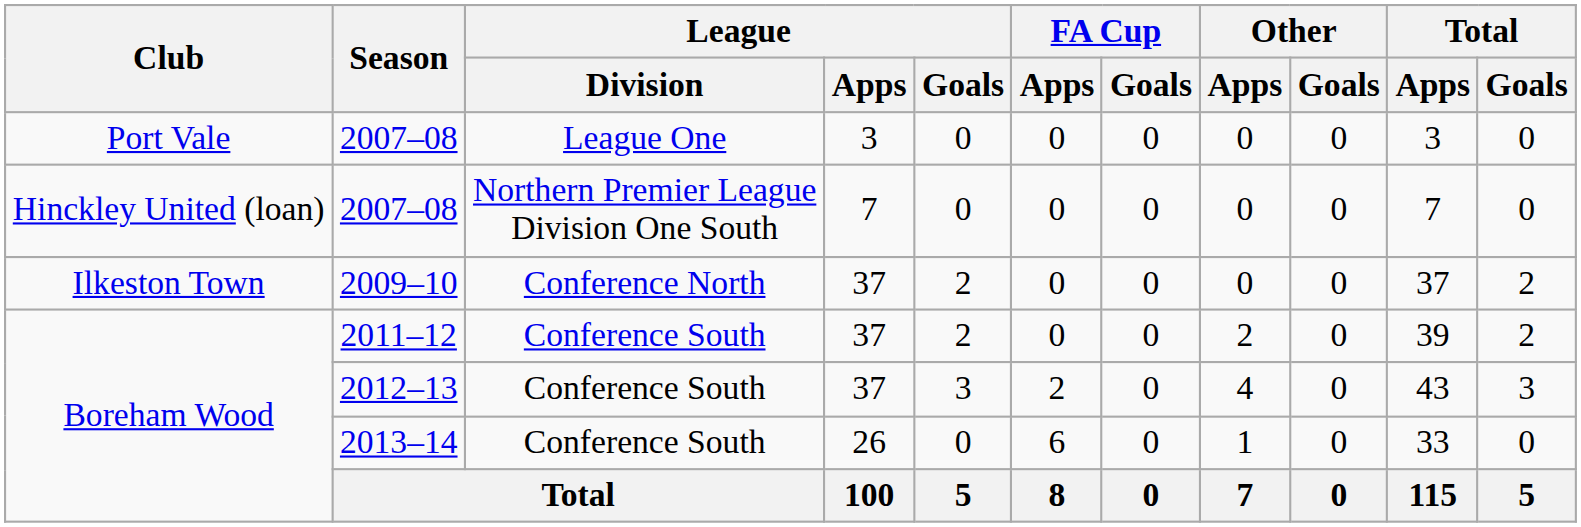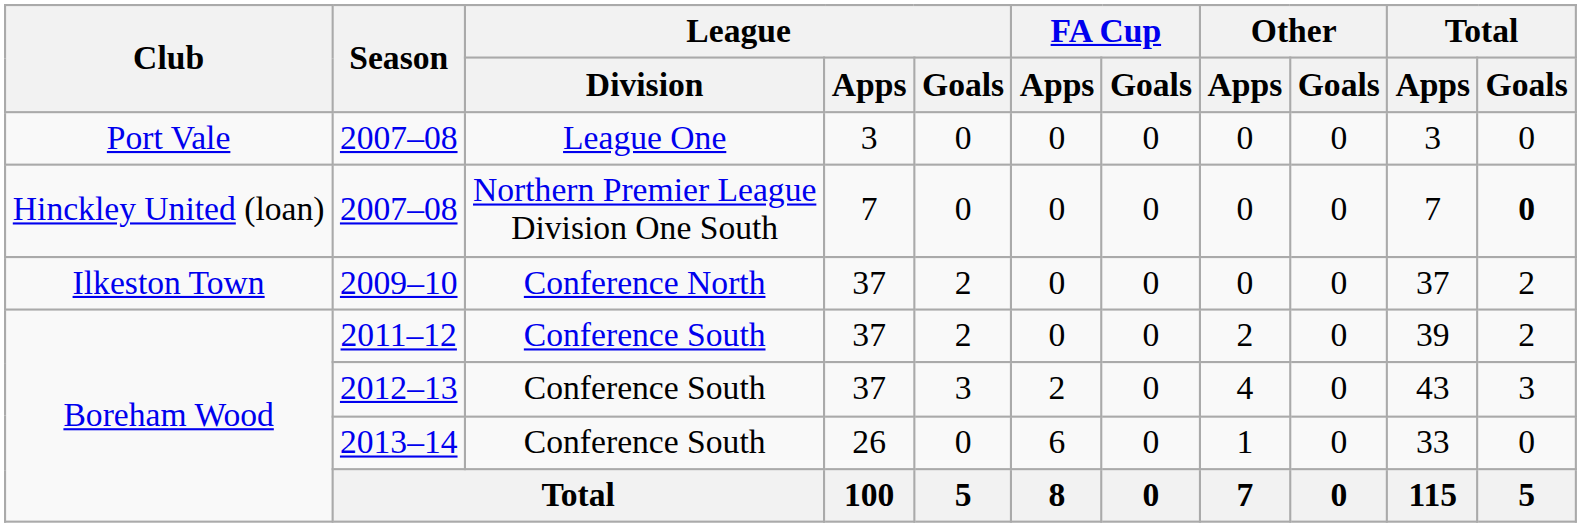(1527, 209) normal -> (1527, 209) bold
